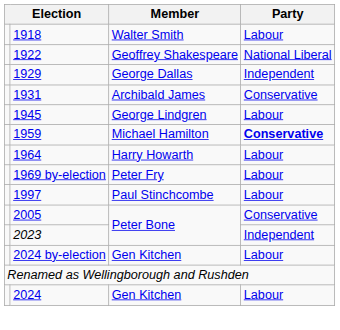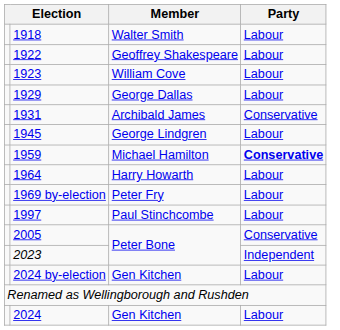(288, 54) National Liberal -> (263, 54) Labour
+ row: (27, 74)
(279, 74) Independent -> (263, 94) Labour
